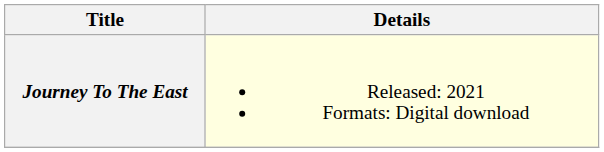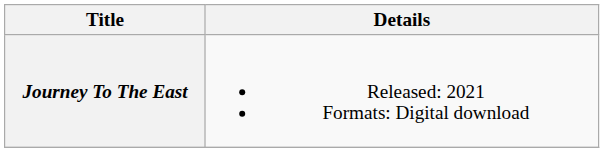(402, 102) lightyellow background -> (402, 102) no background
